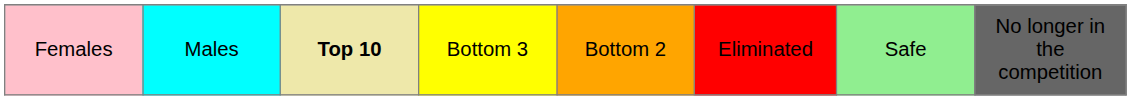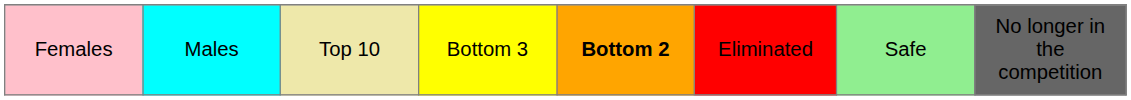(350, 49) bold -> (350, 49) normal
(625, 49) normal -> (625, 49) bold
